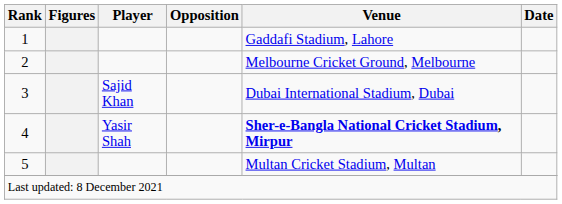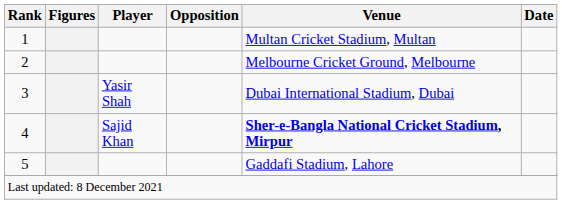(319, 39) Gaddafi Stadium, Lahore -> (341, 39) Multan Cricket Stadium, Multan
(118, 93) Sajid Khan -> (117, 93) Yasir Shah
(117, 132) Yasir Shah -> (118, 132) Sajid Khan
(341, 164) Multan Cricket Stadium, Multan -> (319, 164) Gaddafi Stadium, Lahore
